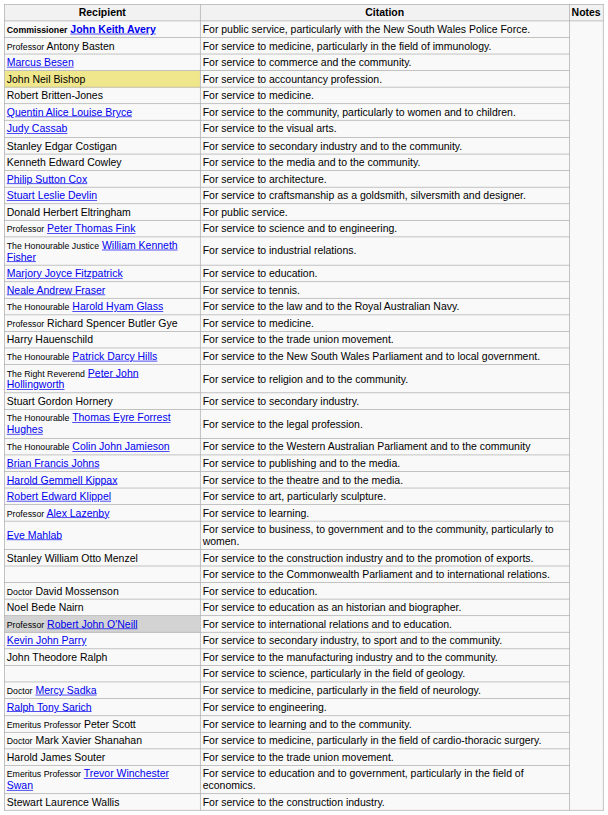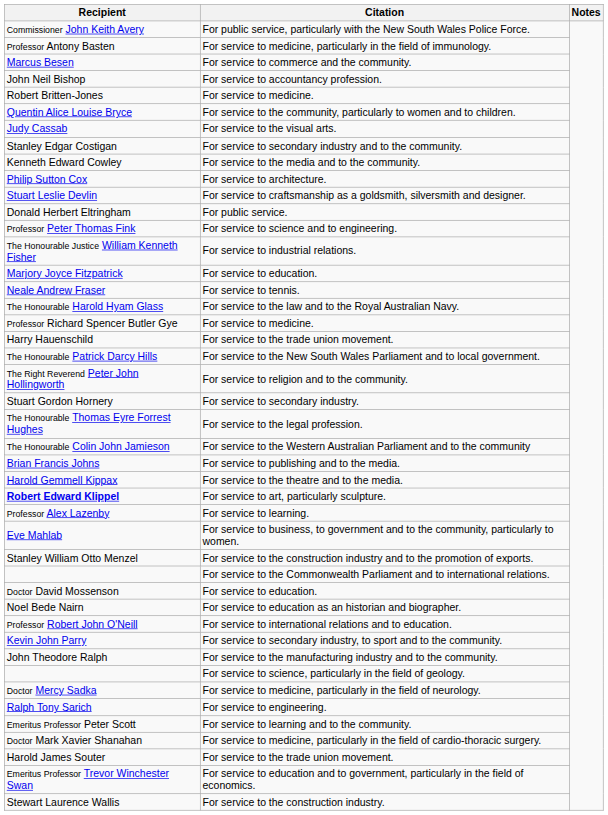(81, 29) bold -> (75, 29) normal
(46, 79) khaki background -> (46, 79) no background
(59, 496) normal -> (63, 496) bold
(72, 624) lightgrey background -> (72, 624) no background
